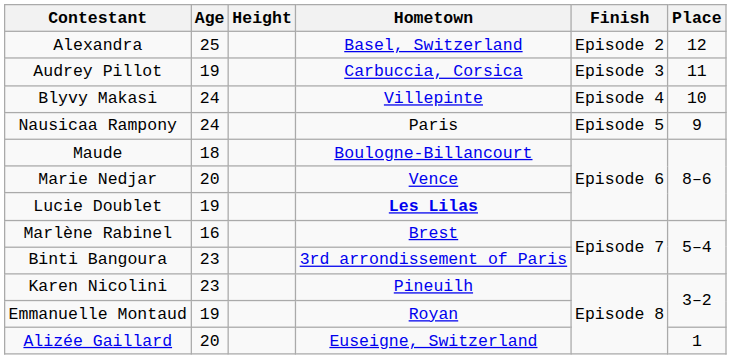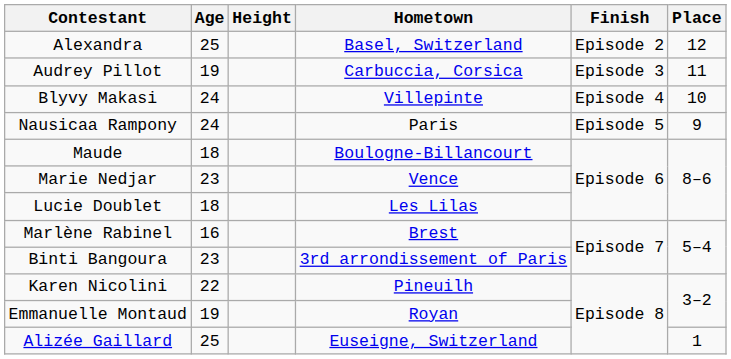(210, 180) 20 -> (210, 180) 23
(210, 206) 19 -> (210, 206) 18
(433, 206) bold -> (433, 206) normal
(210, 287) 23 -> (210, 287) 22
(210, 341) 20 -> (210, 341) 25
